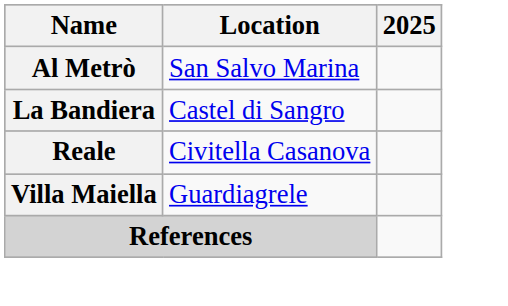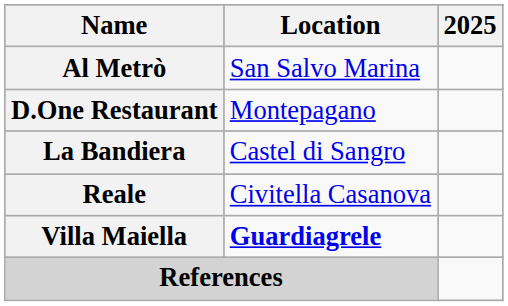+ row: (114, 109)
(238, 194) normal -> (305, 236) bold
